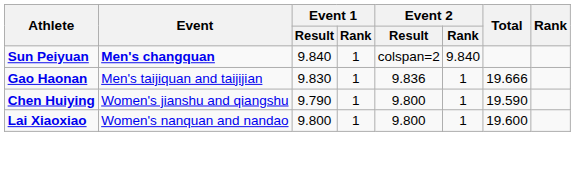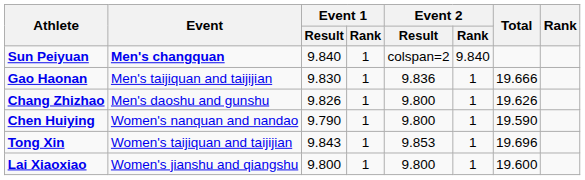+ row: (56, 100)
(195, 100) Women's jianshu and qiangshu -> (205, 121) Women's nanquan and nandao
+ row: (36, 143)
(195, 121) Women's nanquan and nandao -> (205, 164) Women's jianshu and qiangshu
